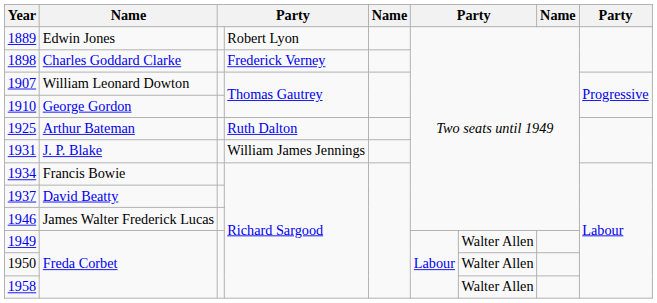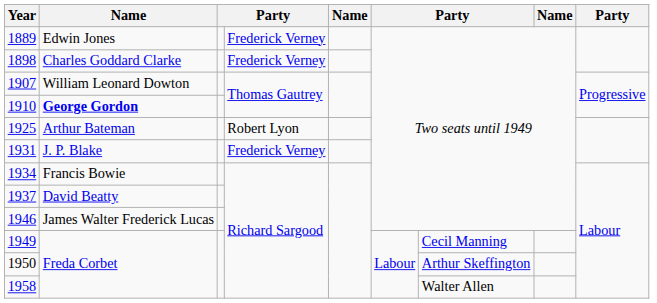(263, 38) Robert Lyon -> (276, 38) Frederick Verney
(87, 106) normal -> (90, 106) bold
(262, 128) Ruth Dalton -> (263, 128) Robert Lyon
(296, 151) William James Jennings -> (276, 151) Frederick Verney
(498, 241) Walter Allen -> (464, 241) Cecil Manning
(498, 264) Walter Allen -> (476, 264) Arthur Skeffington
